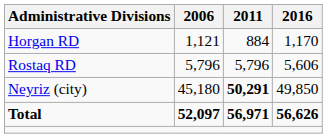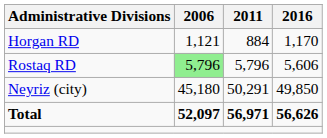(203, 65) no background -> (203, 65) lightgreen background
(248, 89) bold -> (248, 89) normal
